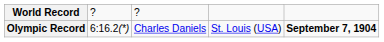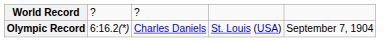(331, 28) bold -> (330, 28) normal
